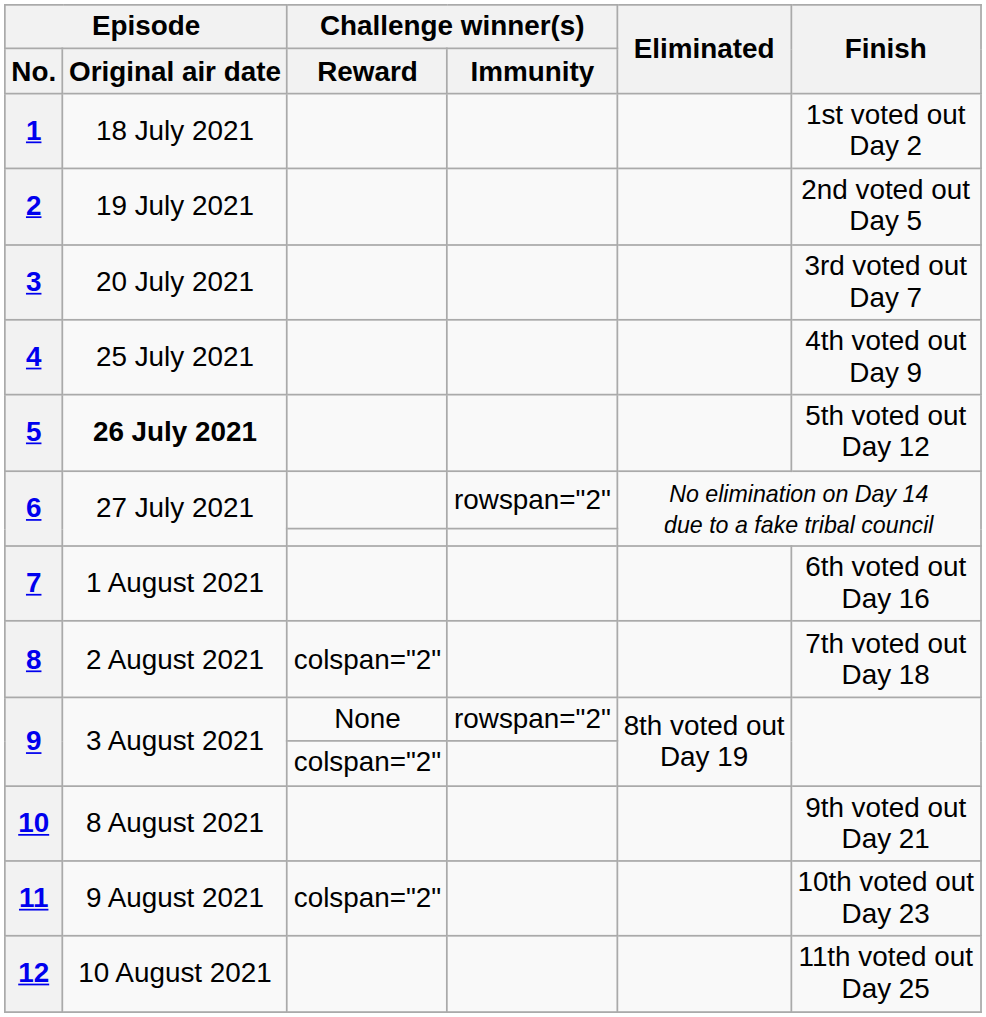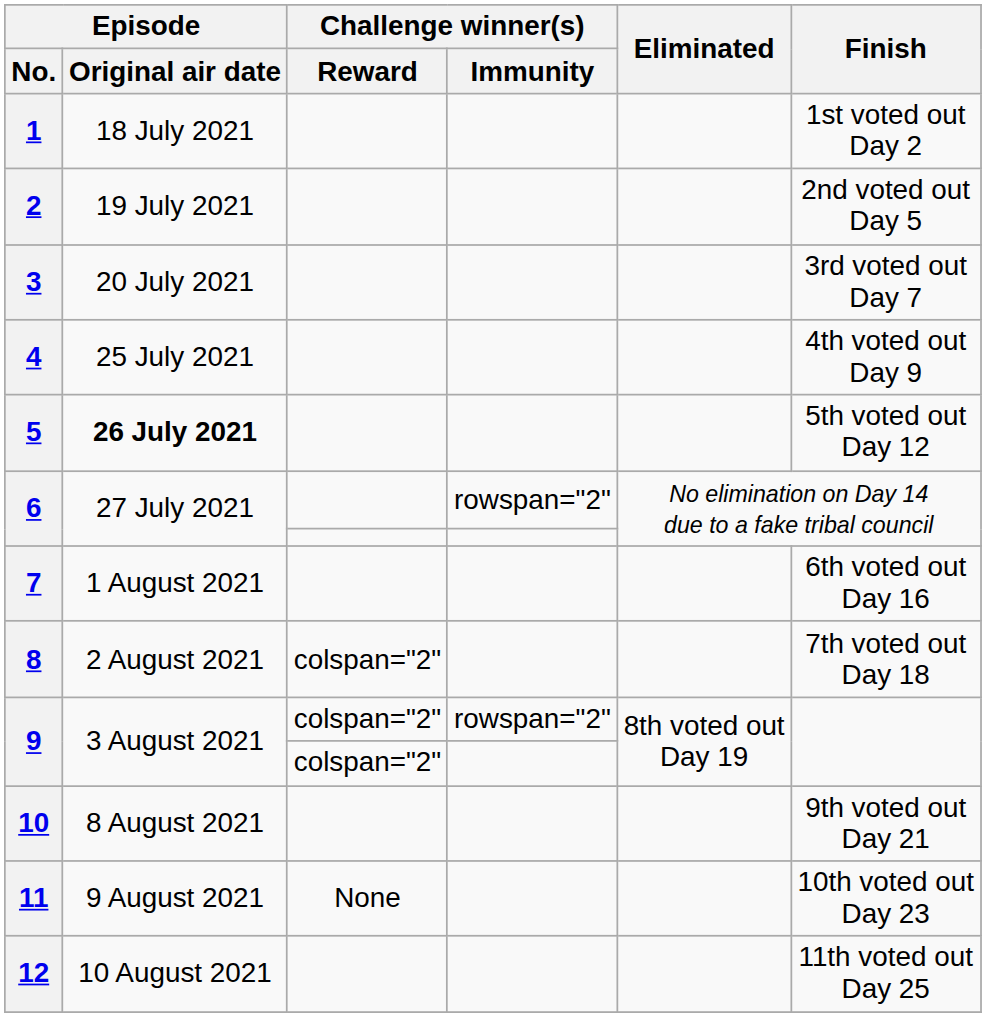(367, 718) None -> (367, 718) colspan="2"
(367, 898) colspan="2" -> (367, 898) None
